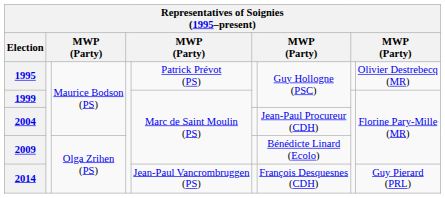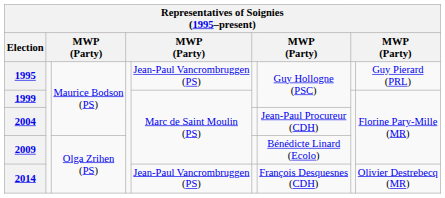(191, 76) Patrick Prévot (PS) -> (191, 76) Jean-Paul Vancrombruggen (PS)
(398, 76) Olivier Destrebecq (MR) -> (398, 76) Guy Pierard (PRL)
(398, 178) Guy Pierard (PRL) -> (398, 178) Olivier Destrebecq (MR)
